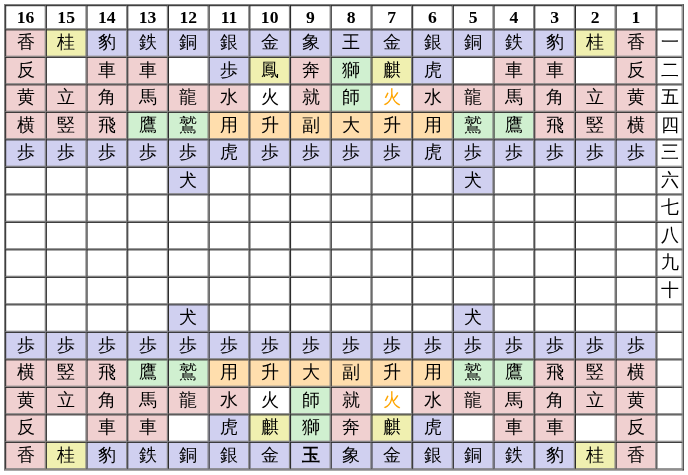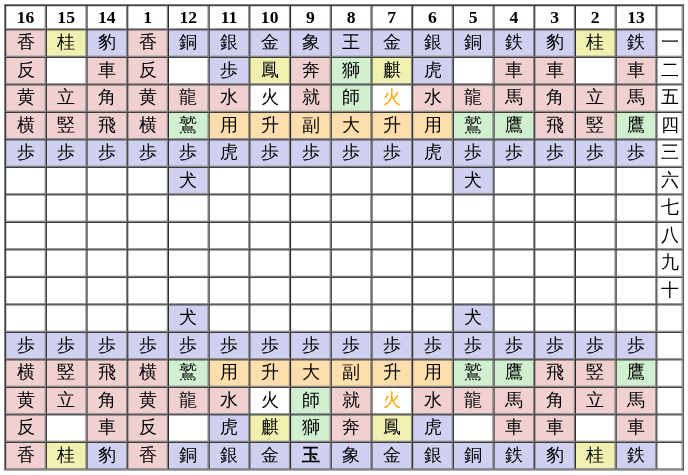columns swapped: (148, 17) <-> (636, 17)
(392, 427) 麒 -> (392, 427) 鳳
